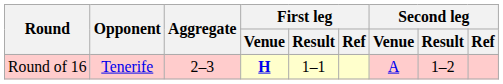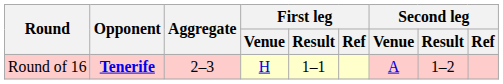(127, 66) normal -> (127, 66) bold
(264, 66) bold -> (264, 66) normal
